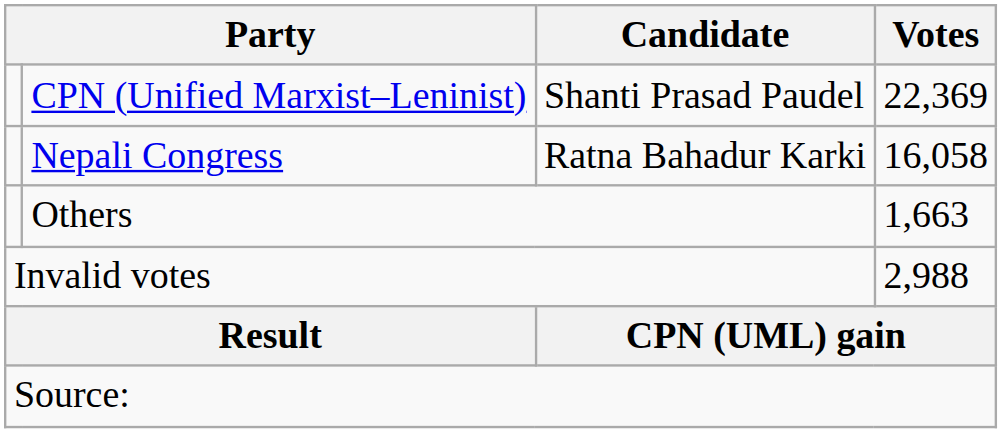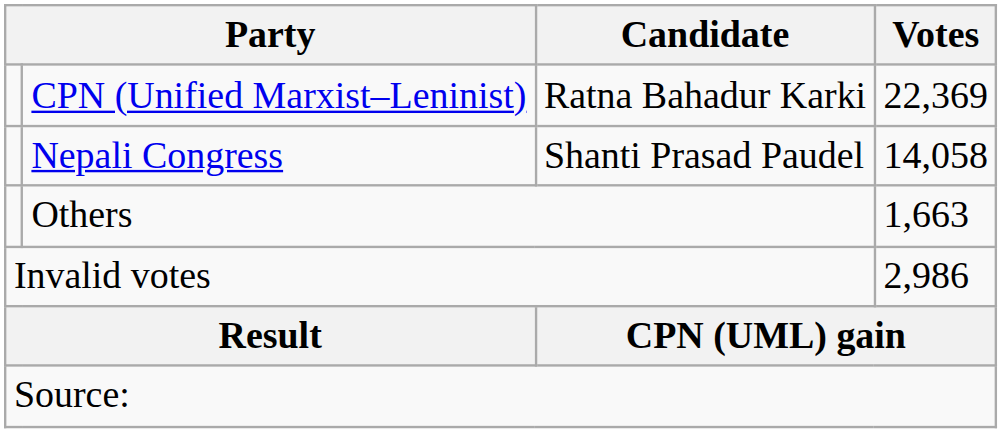(704, 94) Shanti Prasad Paudel -> (705, 94) Ratna Bahadur Karki
(705, 154) Ratna Bahadur Karki -> (704, 154) Shanti Prasad Paudel
(936, 154) 16,058 -> (936, 154) 14,058
(926, 275) 2,988 -> (926, 275) 2,986
